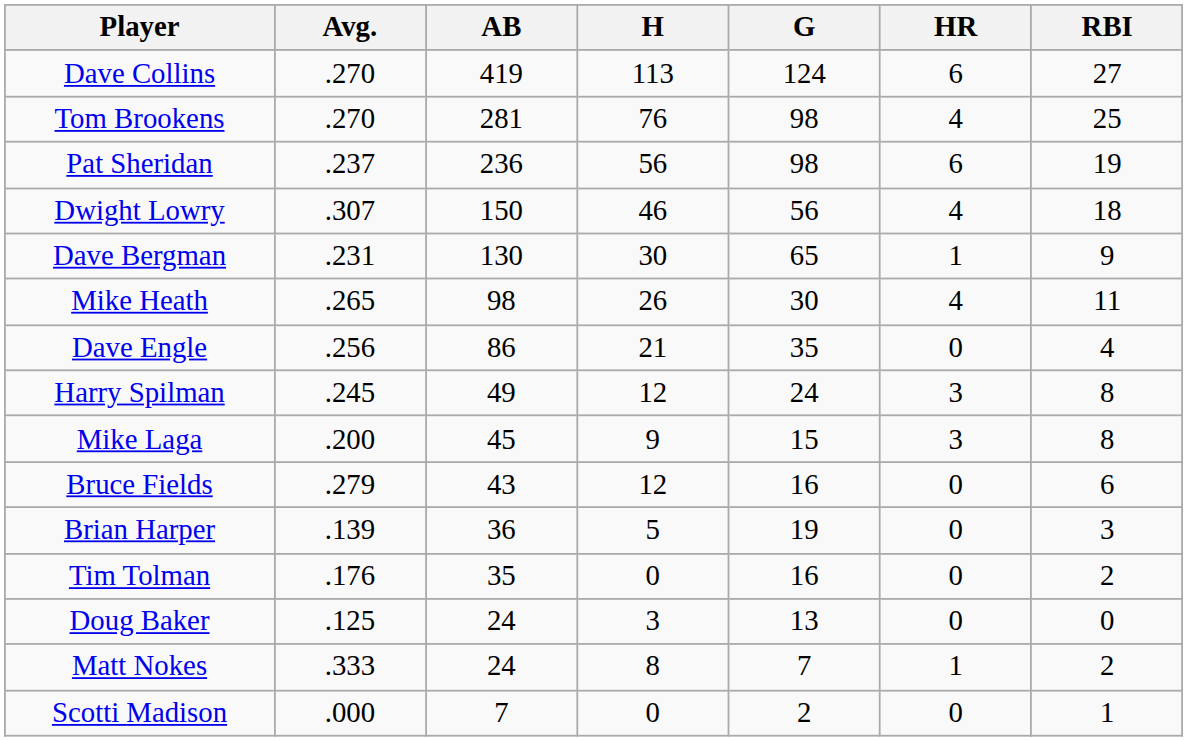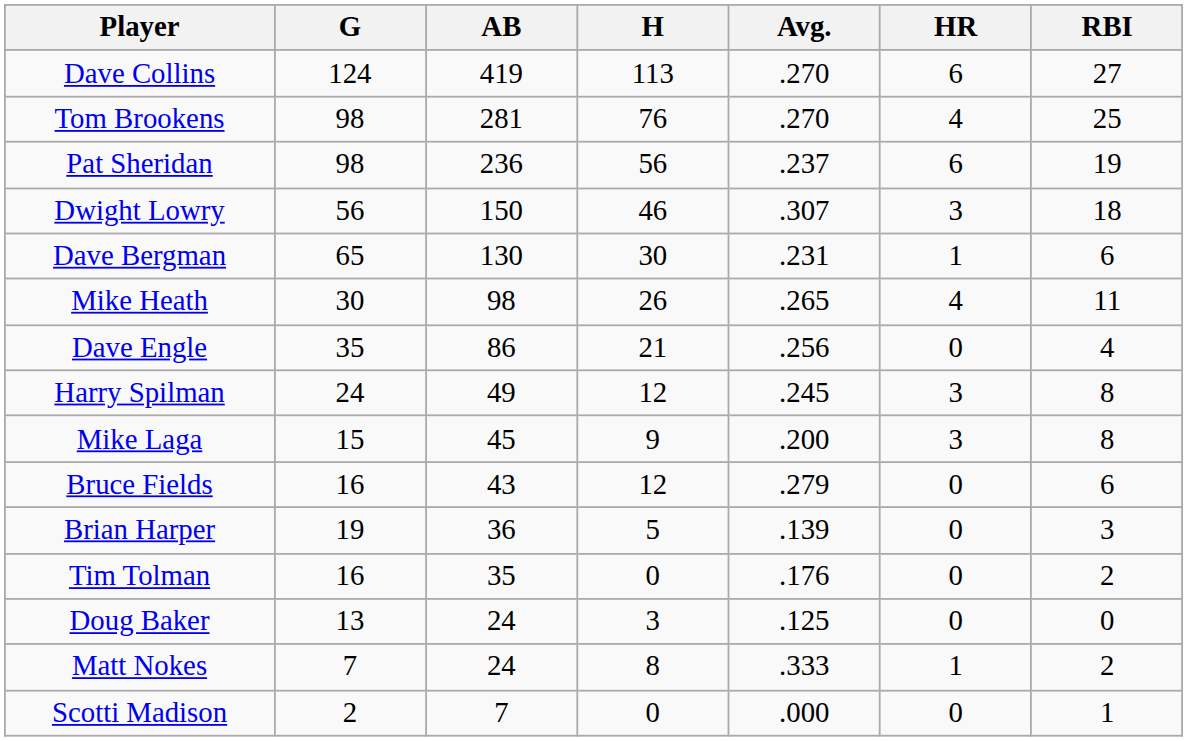columns swapped: (804, 27) <-> (350, 27)
(956, 210) 4 -> (956, 210) 3
(1107, 255) 9 -> (1107, 255) 6
